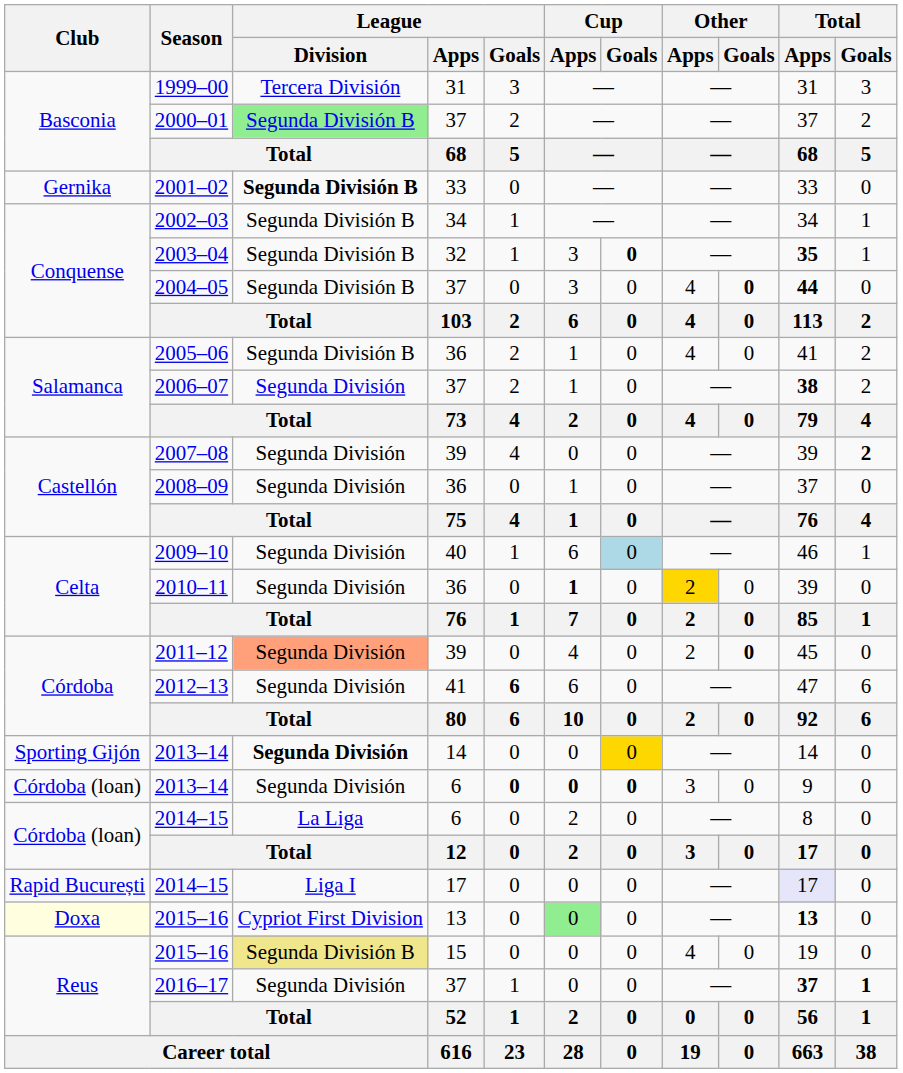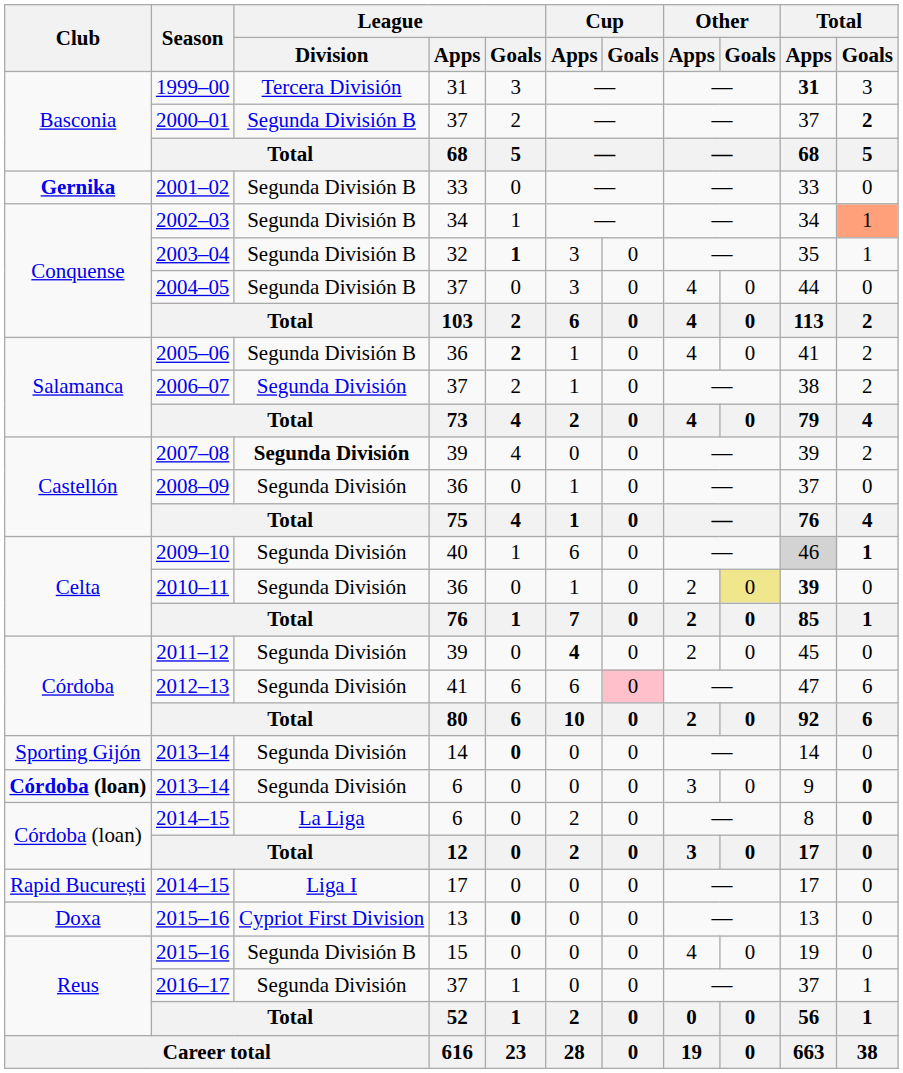(808, 87) normal -> (809, 87) bold
(330, 120) lightgreen background -> (332, 120) no background
(866, 120) normal -> (867, 120) bold
(77, 187) normal -> (78, 187) bold
(330, 187) bold -> (332, 187) normal
(866, 220) no background -> (867, 220) lightsalmon background
(515, 253) normal -> (516, 253) bold
(632, 253) bold -> (633, 253) normal
(808, 253) bold -> (809, 253) normal
(749, 287) bold -> (750, 287) normal
(808, 287) bold -> (809, 287) normal
(515, 353) normal -> (516, 353) bold
(808, 386) bold -> (809, 386) normal
(330, 453) normal -> (332, 453) bold
(866, 453) bold -> (867, 453) normal
(632, 552) lightblue background -> (633, 552) no background
(808, 552) no background -> (809, 552) lightgrey background
(866, 552) normal -> (867, 552) bold
(573, 586) bold -> (574, 586) normal
(690, 586) gold background -> (692, 586) no background
(749, 586) no background -> (750, 586) khaki background
(808, 586) normal -> (809, 586) bold
(330, 652) lightsalmon background -> (332, 652) no background
(573, 652) normal -> (574, 652) bold
(749, 652) bold -> (750, 652) normal
(515, 685) bold -> (516, 685) normal
(632, 685) no background -> (633, 685) pink background
(330, 752) bold -> (332, 752) normal
(515, 752) normal -> (516, 752) bold
(632, 752) gold background -> (633, 752) no background
(77, 785) normal -> (78, 785) bold
(515, 785) bold -> (516, 785) normal
(573, 785) bold -> (574, 785) normal
(632, 785) bold -> (633, 785) normal
(866, 785) normal -> (867, 785) bold
(866, 818) normal -> (867, 818) bold
(808, 885) lavender background -> (809, 885) no background
(77, 918) lightyellow background -> (78, 918) no background
(515, 918) normal -> (516, 918) bold
(573, 918) lightgreen background -> (574, 918) no background
(808, 918) bold -> (809, 918) normal
(330, 951) khaki background -> (332, 951) no background
(808, 985) bold -> (809, 985) normal
(866, 985) bold -> (867, 985) normal
